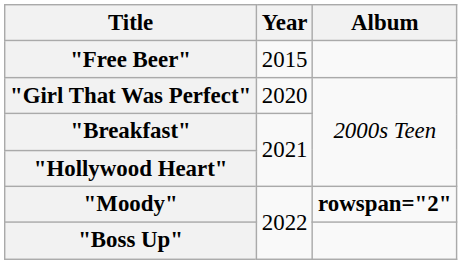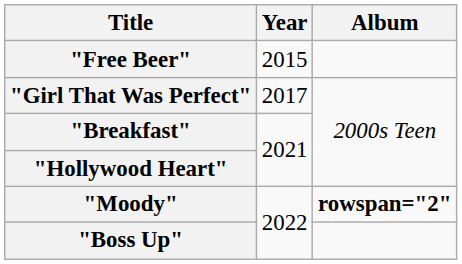(285, 95) 2020 -> (285, 95) 2017
